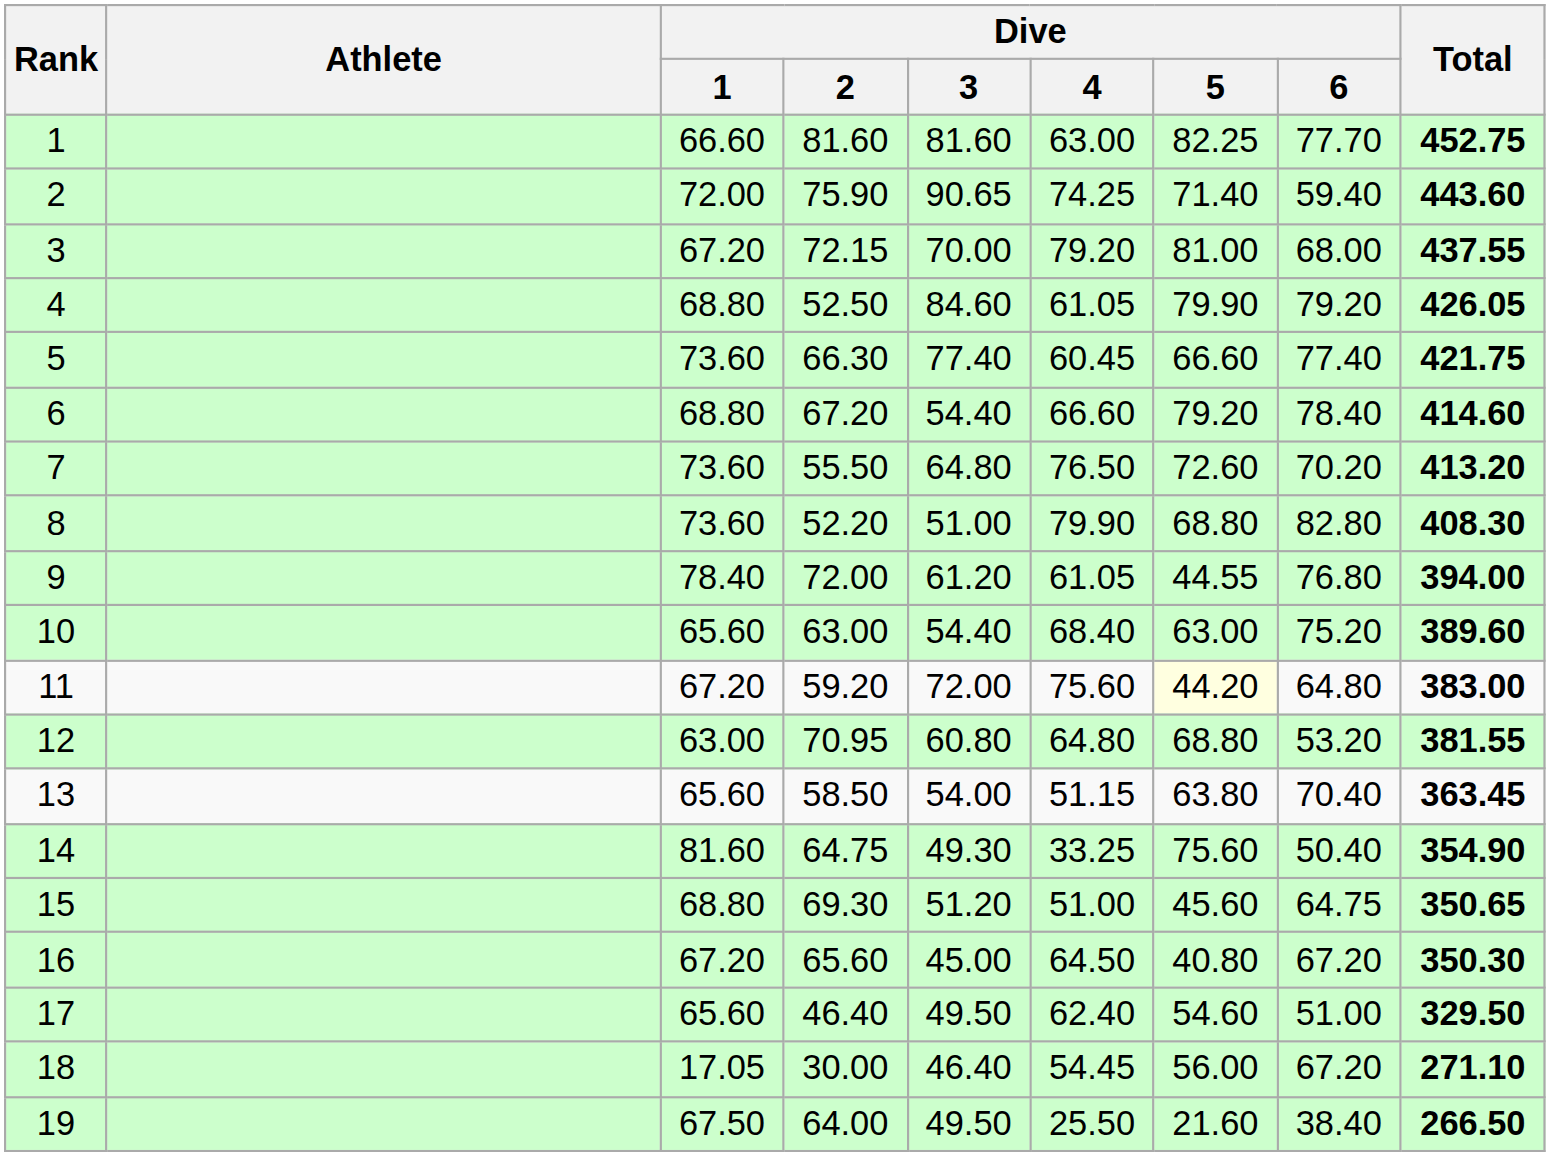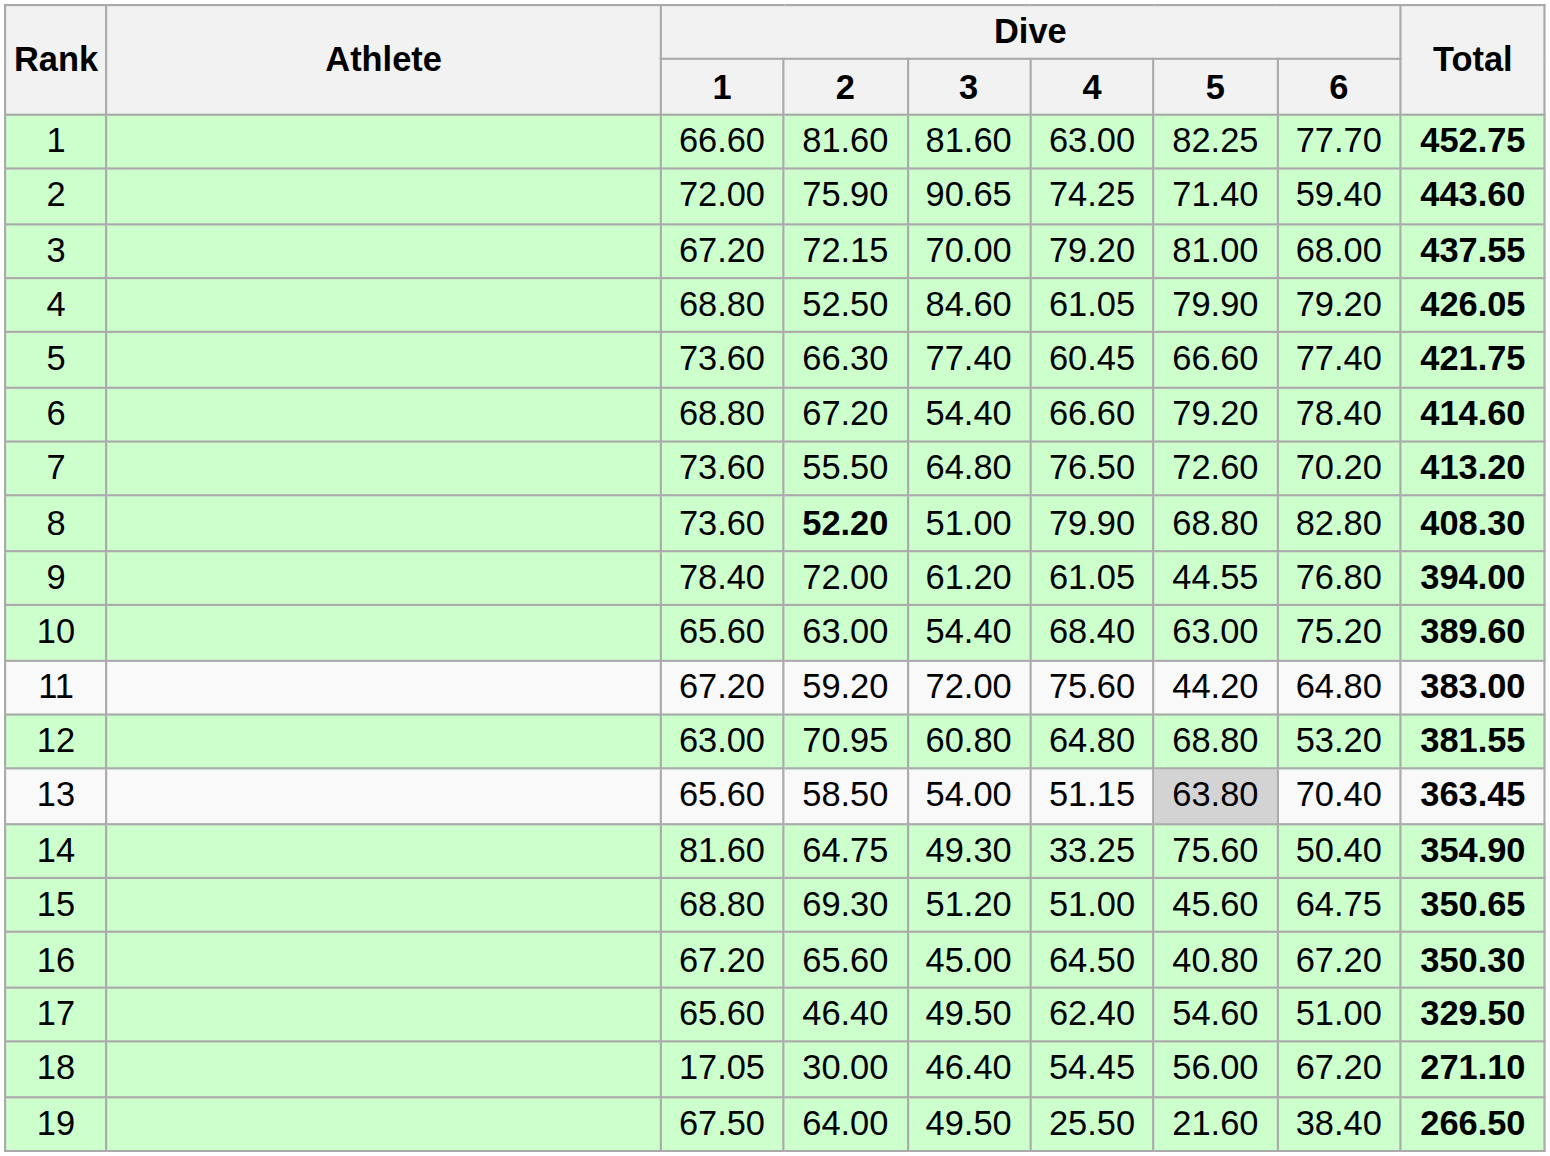(845, 522) normal -> (845, 522) bold
(1215, 686) lightyellow background -> (1215, 686) no background
(1215, 795) no background -> (1215, 795) lightgrey background
